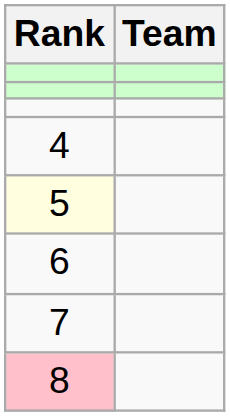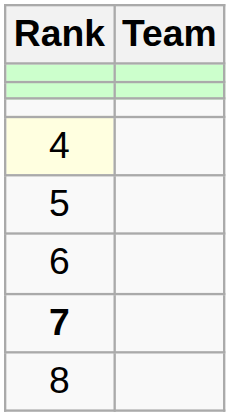(59, 144) no background -> (59, 144) lightyellow background
(59, 203) lightyellow background -> (59, 203) no background
(59, 322) normal -> (59, 322) bold
(59, 381) pink background -> (59, 381) no background
